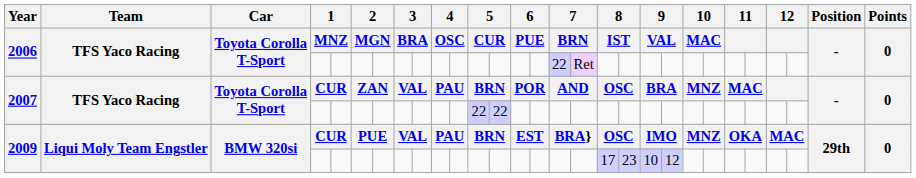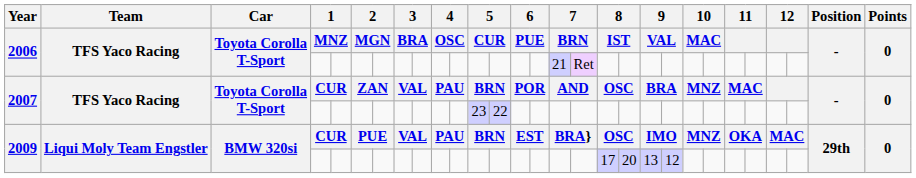(559, 64) 22 -> (559, 64) 21
(479, 112) 22 -> (479, 112) 23
(629, 160) 23 -> (629, 160) 20
(651, 160) 10 -> (651, 160) 13
